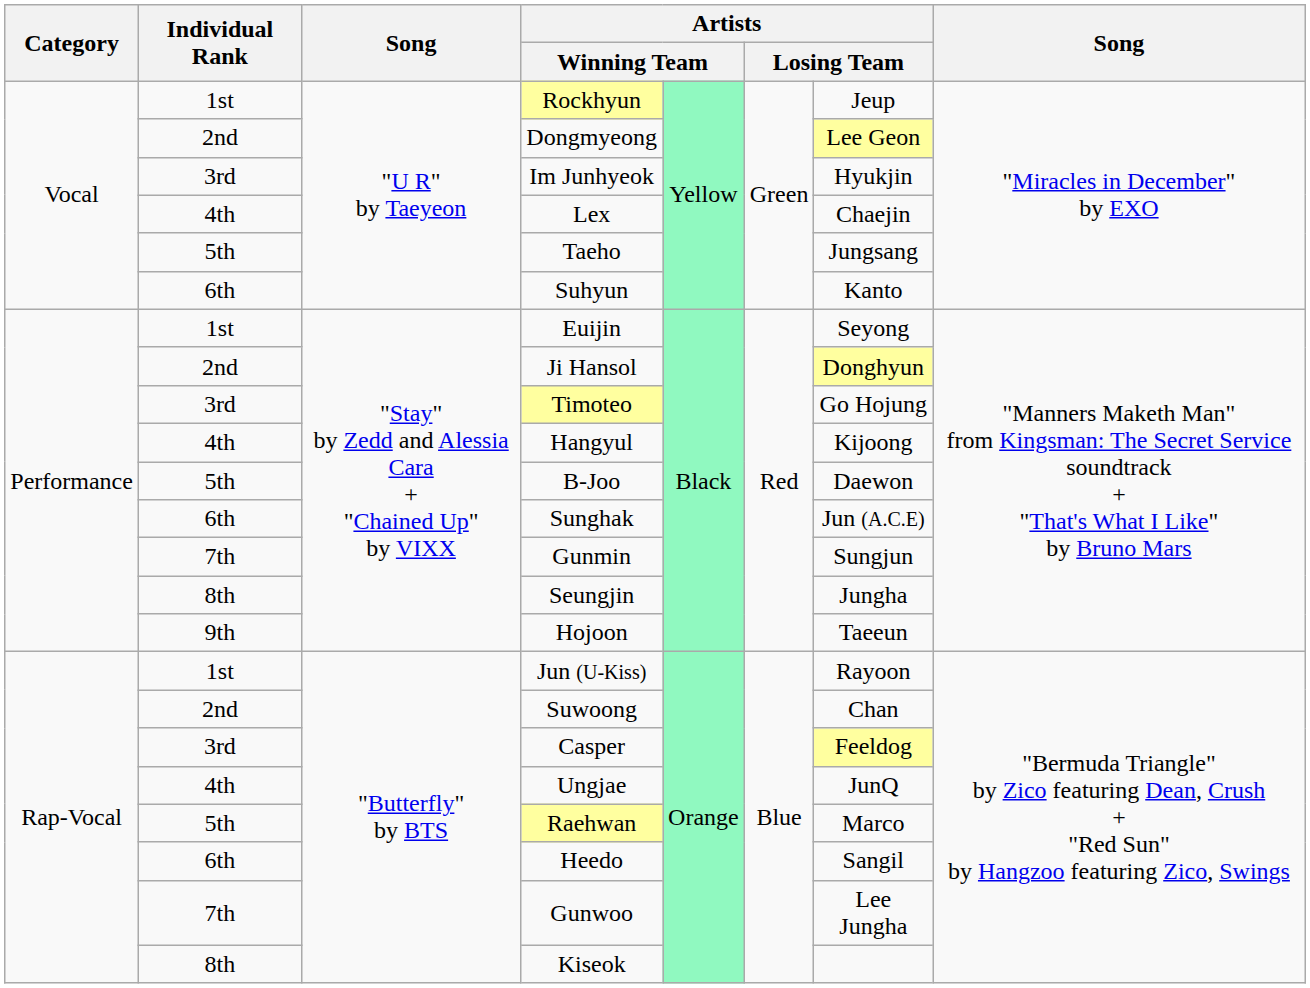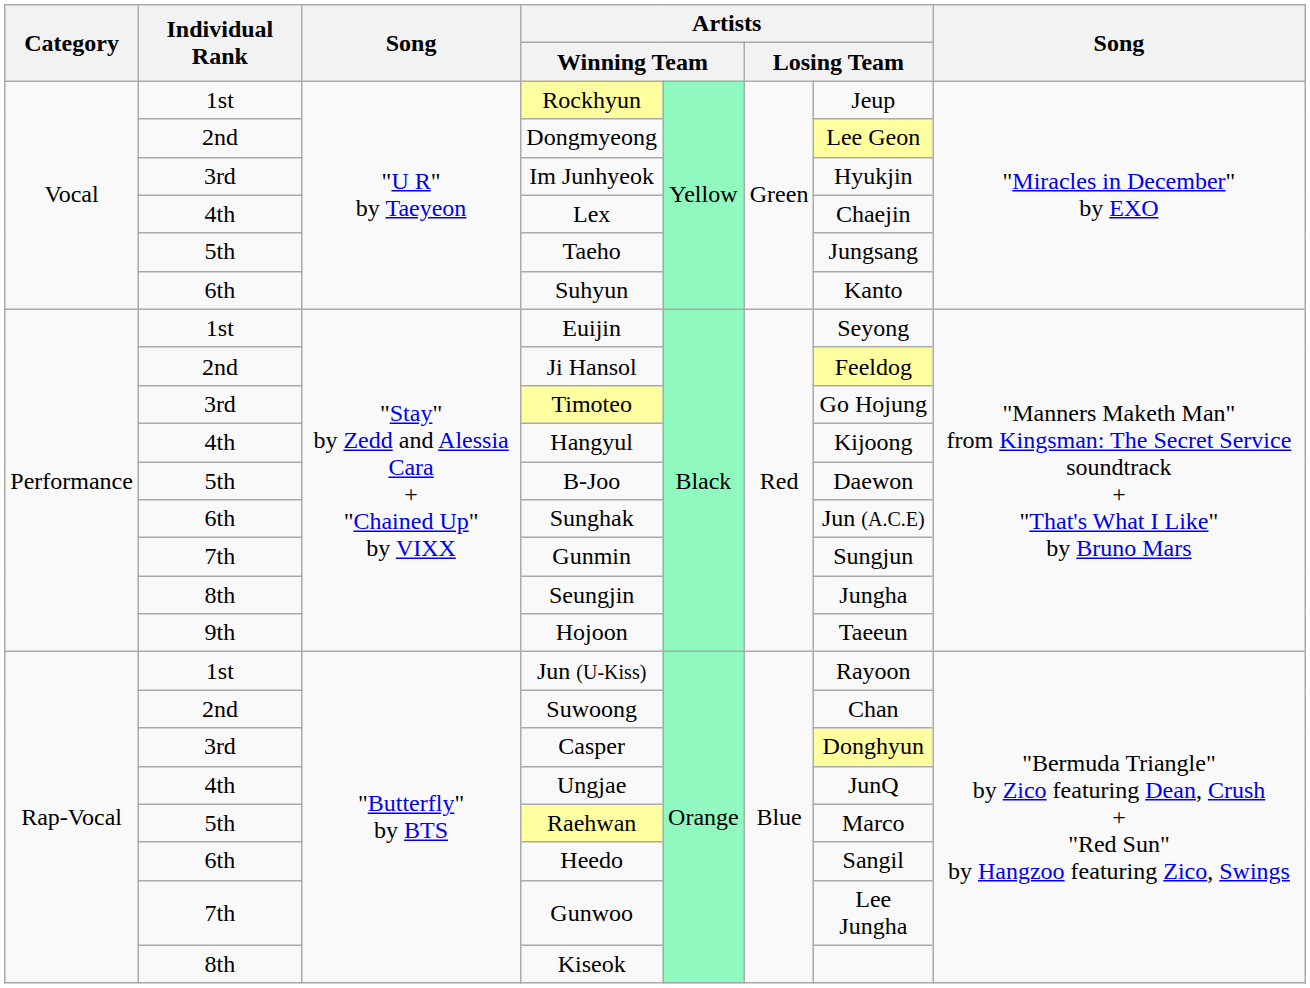(873, 366) Donghyun -> (873, 366) Feeldog
(873, 746) Feeldog -> (873, 746) Donghyun
